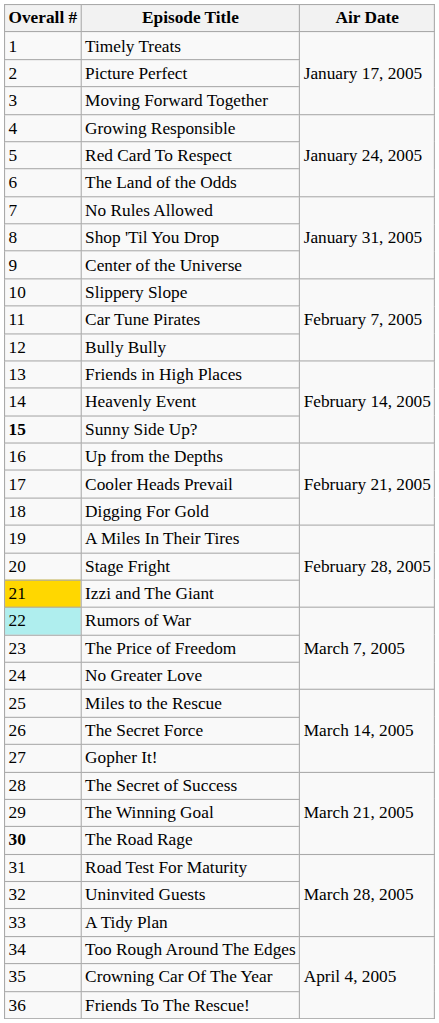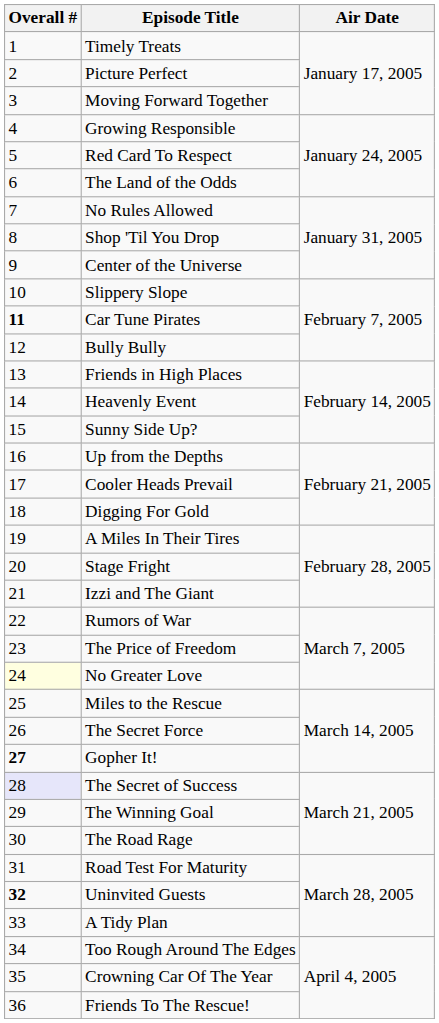(17, 319) normal -> (17, 319) bold
(17, 429) bold -> (17, 429) normal
(17, 593) gold background -> (17, 593) no background
(17, 621) paleturquoise background -> (17, 621) no background
(17, 675) no background -> (17, 675) lightyellow background
(17, 758) normal -> (17, 758) bold
(17, 785) no background -> (17, 785) lavender background
(17, 840) bold -> (17, 840) normal
(17, 895) normal -> (17, 895) bold
